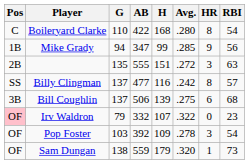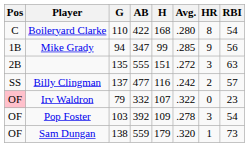(209, 82) 8 -> (209, 82) 2
- row: (67, 99)
